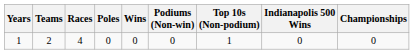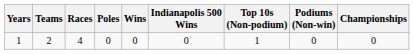columns swapped: (173, 18) <-> (300, 18)
